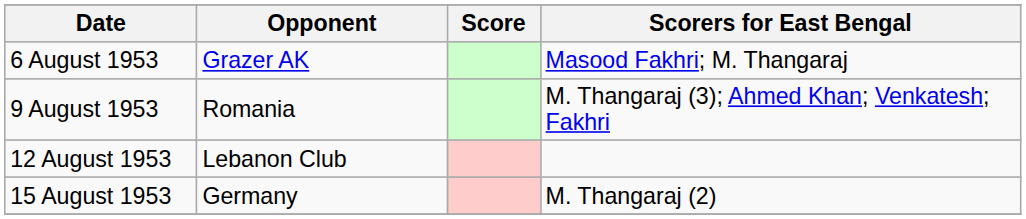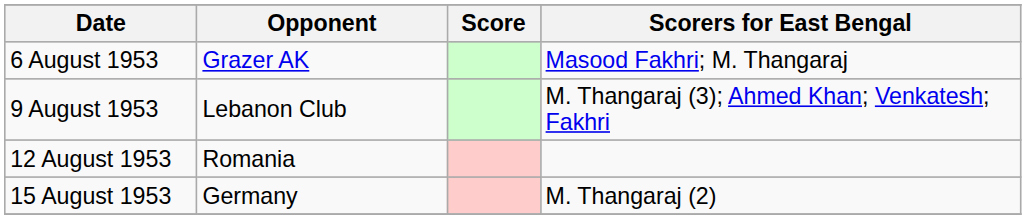(249, 110) Romania -> (275, 110) Lebanon Club
(275, 159) Lebanon Club -> (249, 159) Romania
